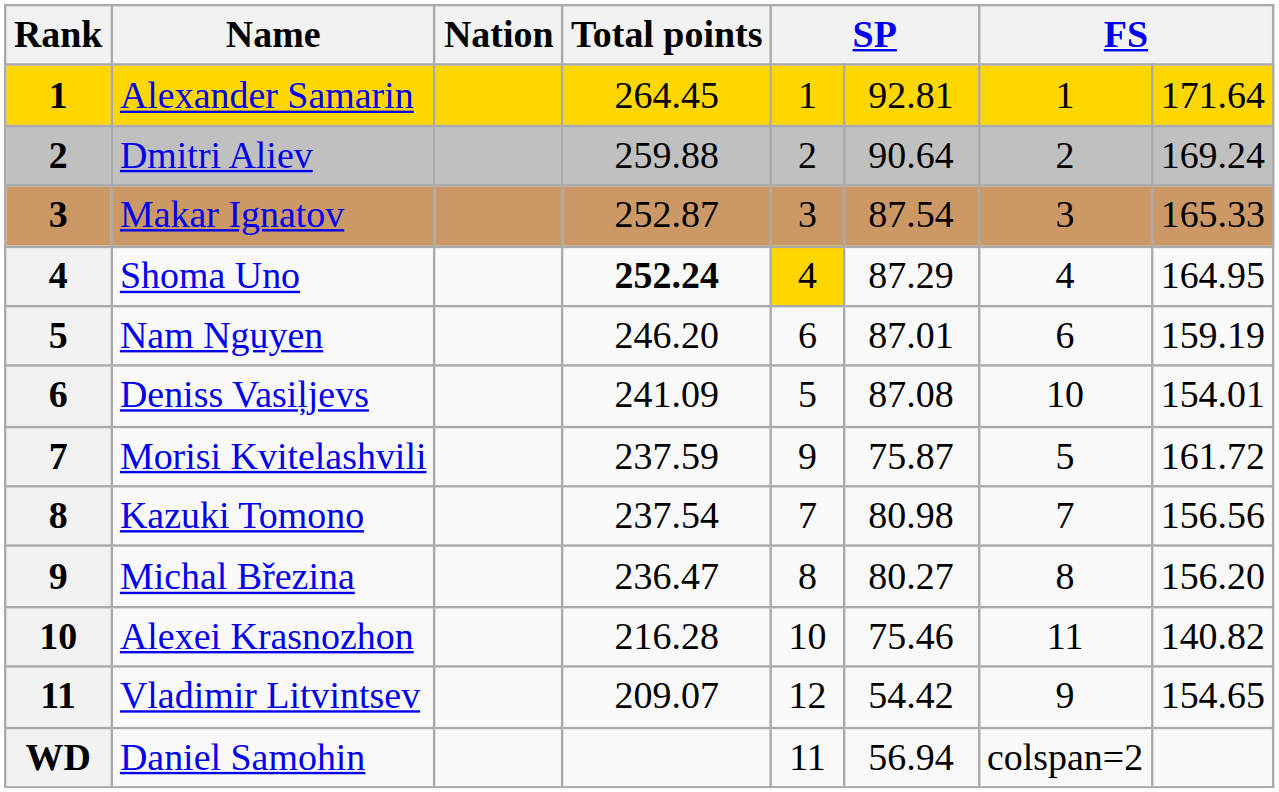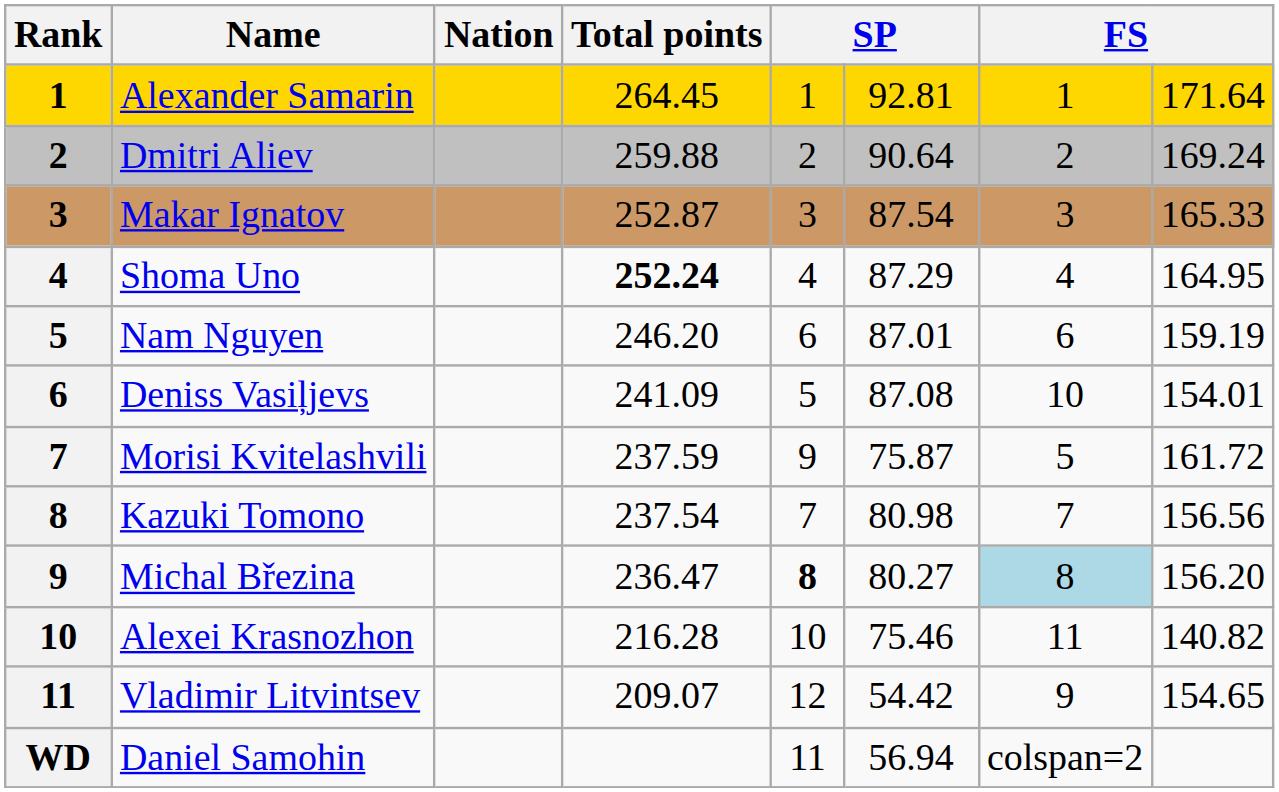(807, 275) gold background -> (807, 275) no background
(807, 575) normal -> (807, 575) bold
(1065, 575) no background -> (1065, 575) lightblue background
